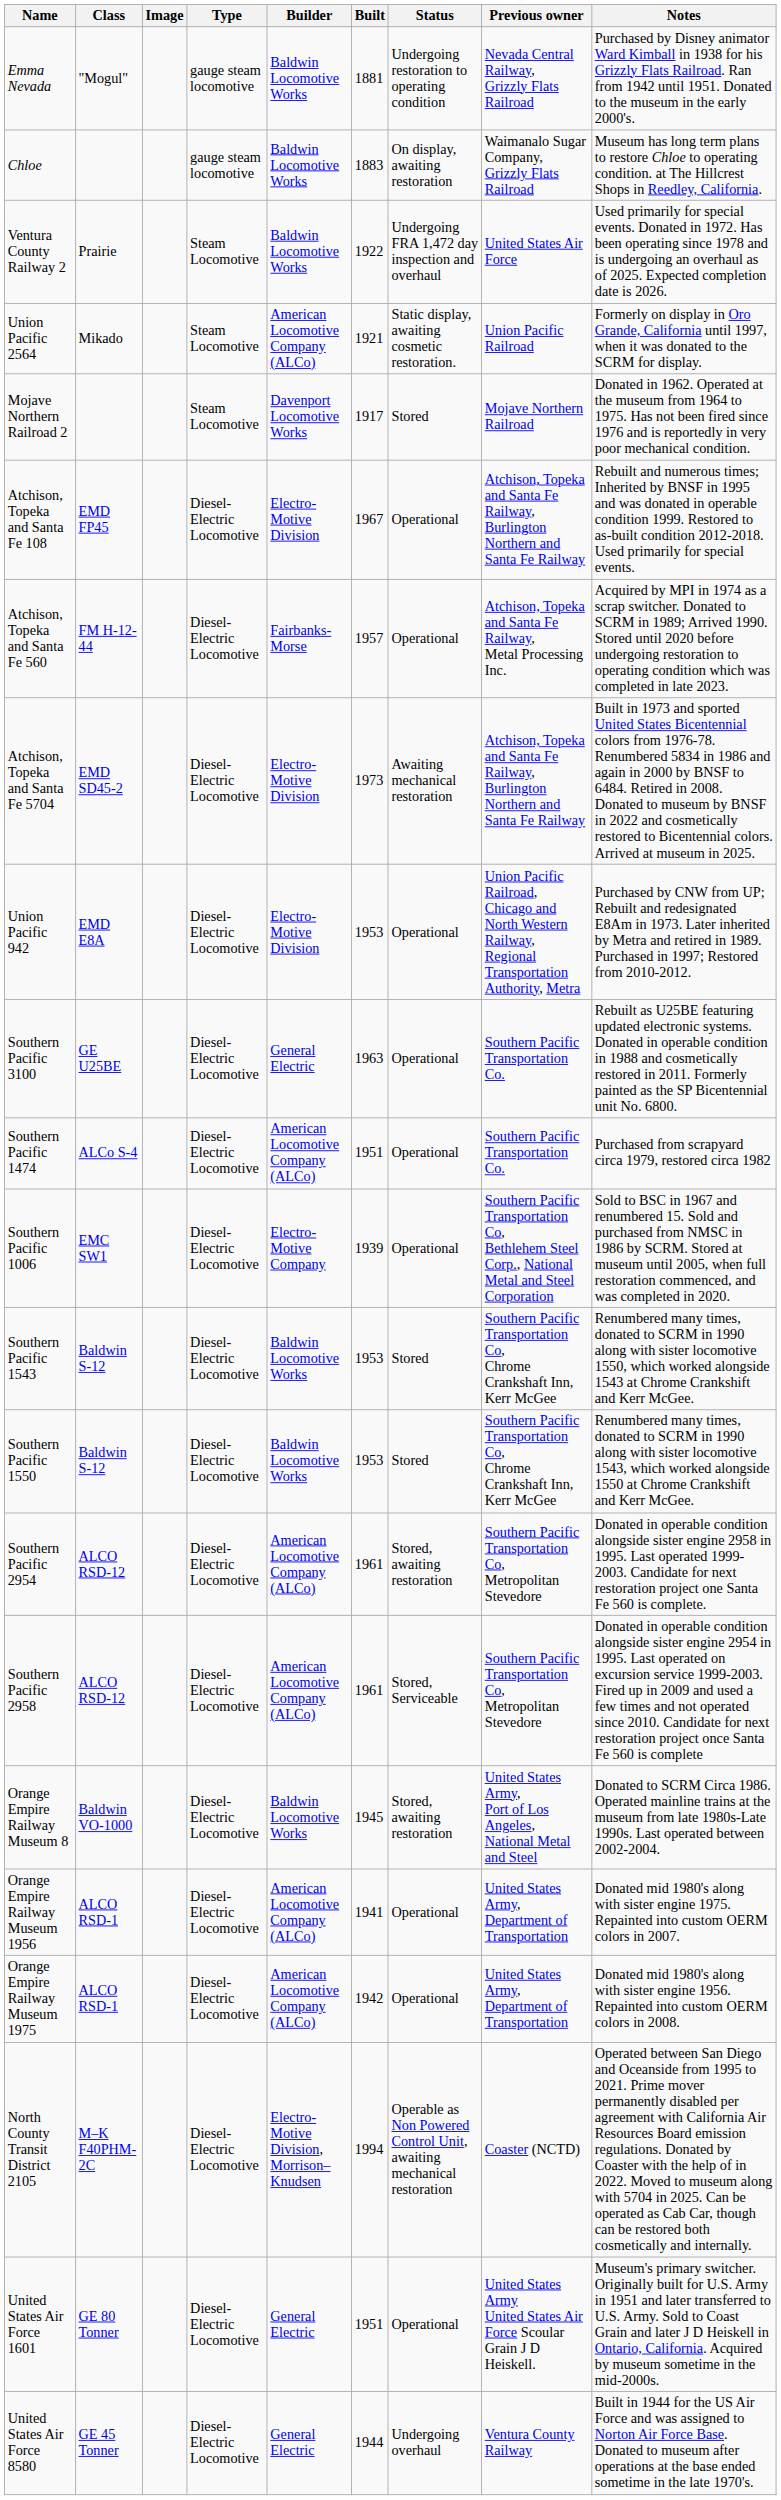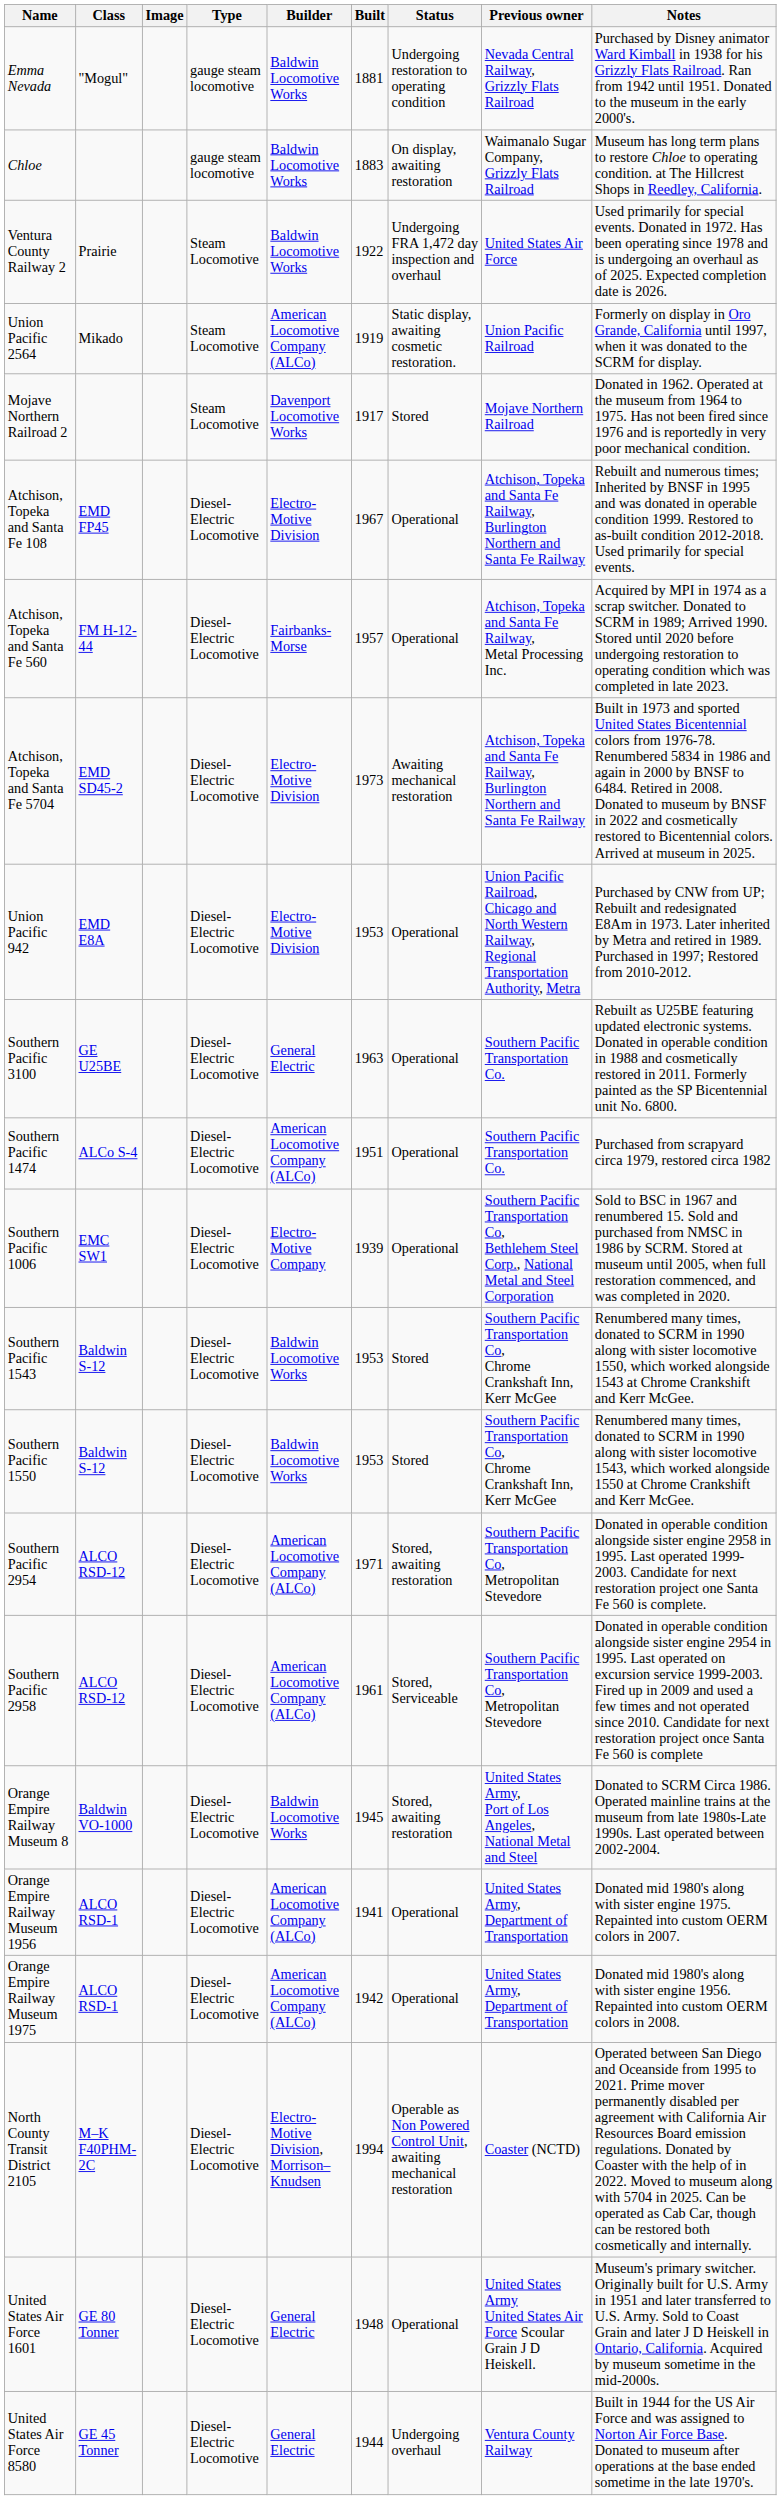(369, 338) 1921 -> (369, 338) 1919
(369, 1564) 1961 -> (369, 1564) 1971
(369, 2324) 1951 -> (369, 2324) 1948
